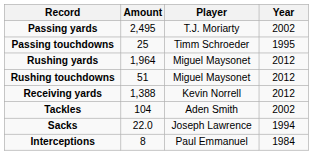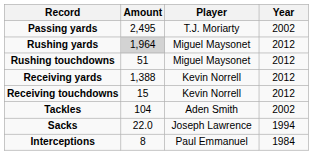- row: (63, 45)
(143, 61) no background -> (143, 45) lightgrey background
+ row: (63, 93)
